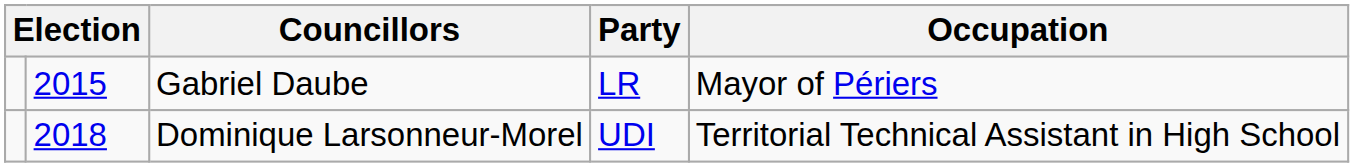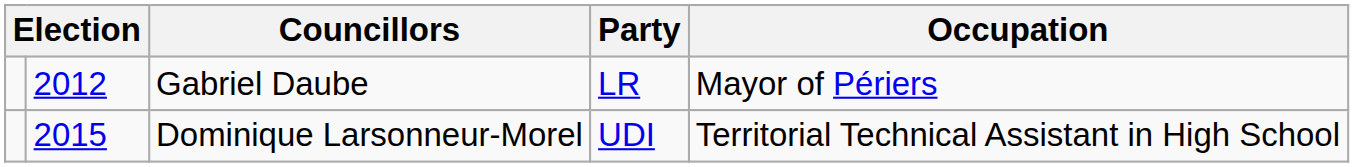(70, 82) 2015 -> (70, 82) 2012
(70, 135) 2018 -> (70, 135) 2015
